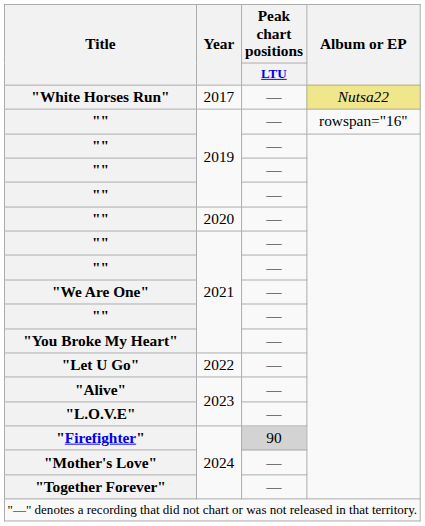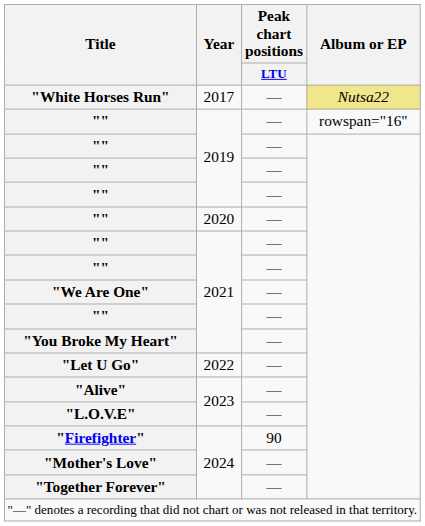(274, 438) lightgrey background -> (274, 438) no background
